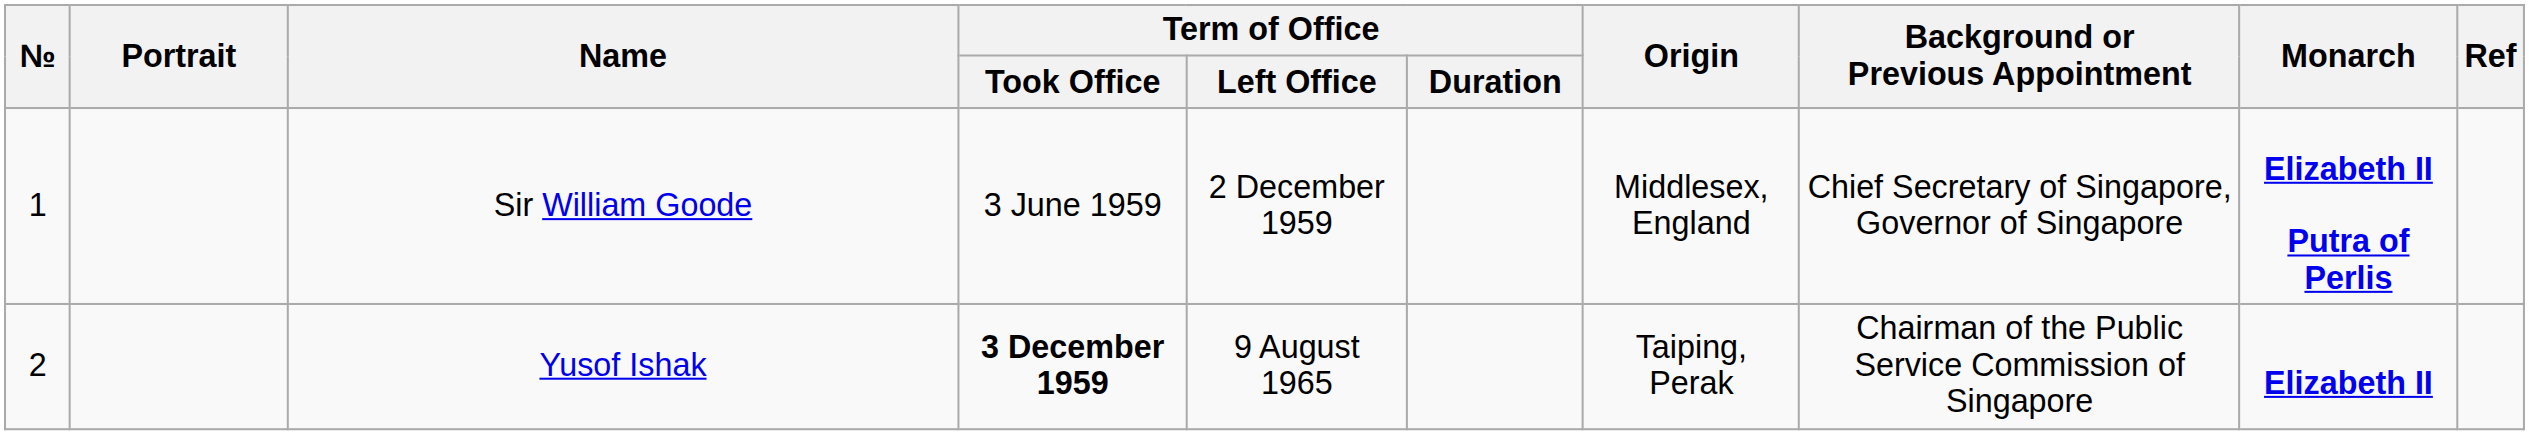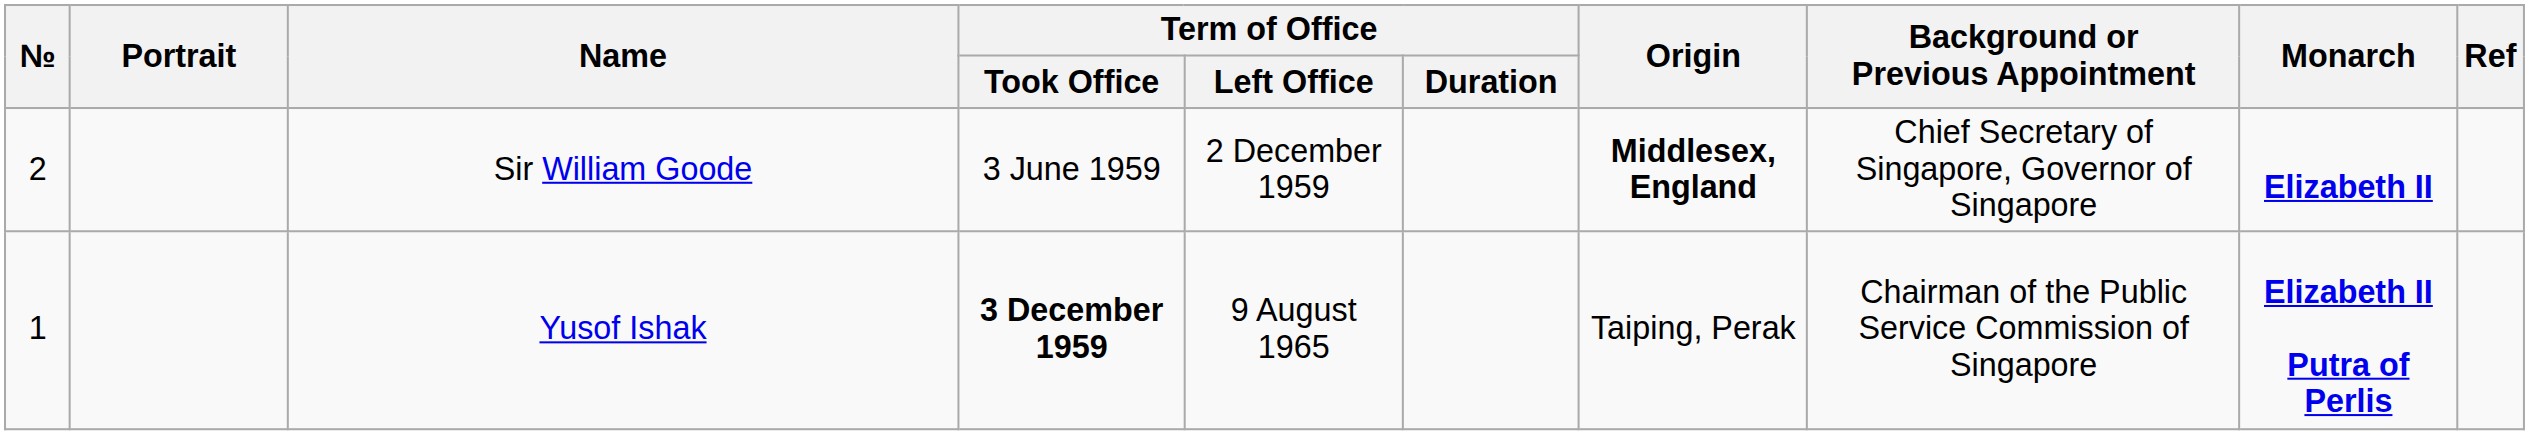(38, 205) 1 -> (38, 169) 2
(1691, 205) normal -> (1693, 169) bold
(2348, 223) Elizabeth II Putra of Perlis -> (2348, 187) Elizabeth II
(38, 365) 2 -> (38, 329) 1
(2348, 383) Elizabeth II -> (2348, 347) Elizabeth II Putra of Perlis
